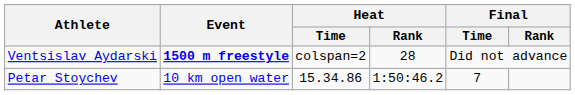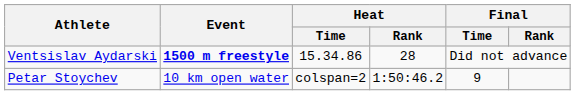(331, 57) colspan=2 -> (331, 57) 15.34.86
(331, 79) 15.34.86 -> (331, 79) colspan=2
(477, 79) 7 -> (477, 79) 9
